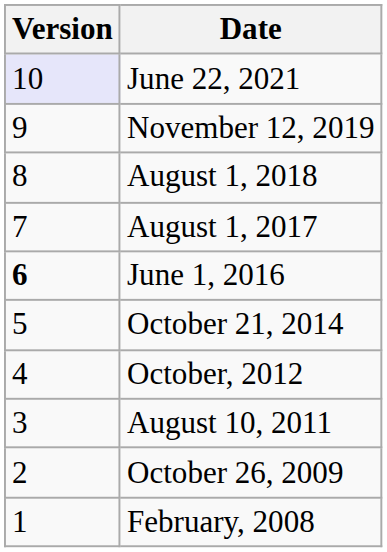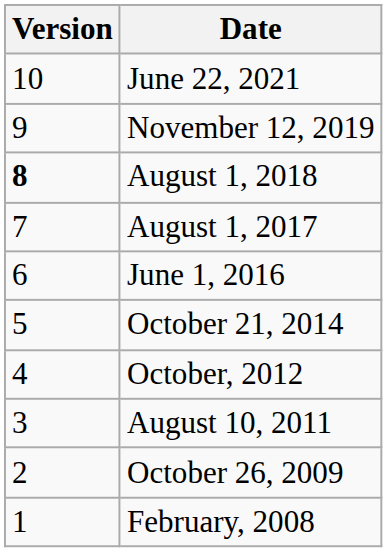(28, 78) lavender background -> (28, 78) no background
(20, 176) normal -> (20, 176) bold
(20, 275) bold -> (20, 275) normal
